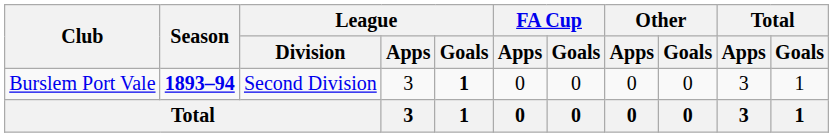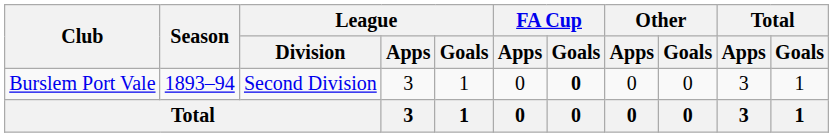(200, 83) bold -> (200, 83) normal
(464, 83) bold -> (464, 83) normal
(576, 83) normal -> (576, 83) bold
